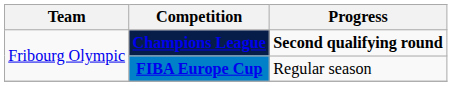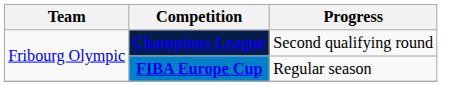(358, 42) bold -> (353, 42) normal
